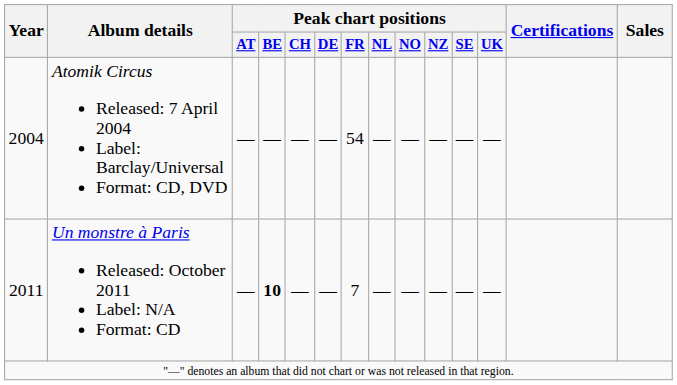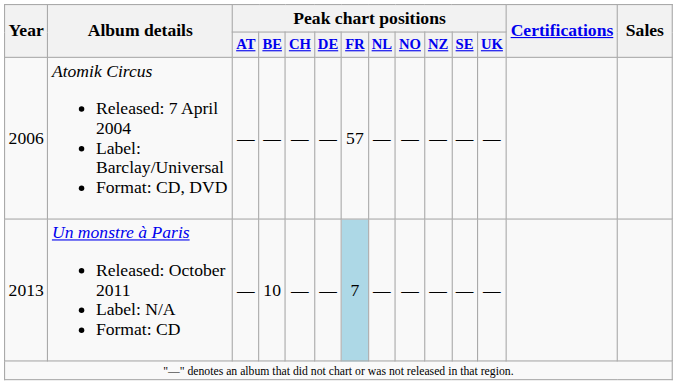(26, 138) 2004 -> (26, 138) 2006
(355, 138) 54 -> (355, 138) 57
(26, 290) 2011 -> (26, 290) 2013
(272, 290) bold -> (272, 290) normal
(355, 290) no background -> (355, 290) lightblue background
